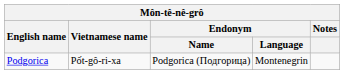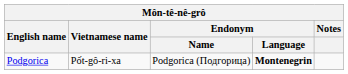(281, 61) normal -> (283, 61) bold
